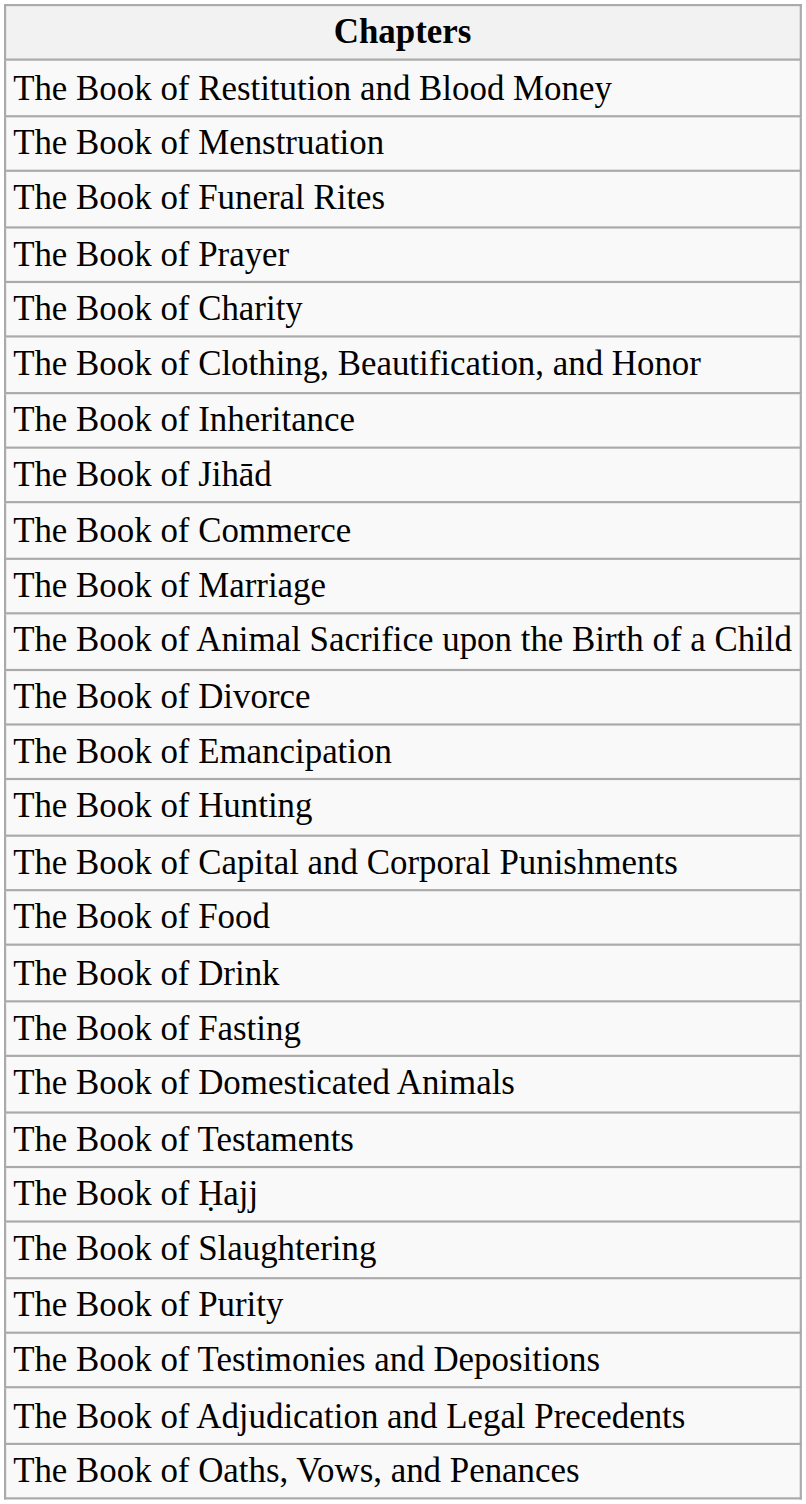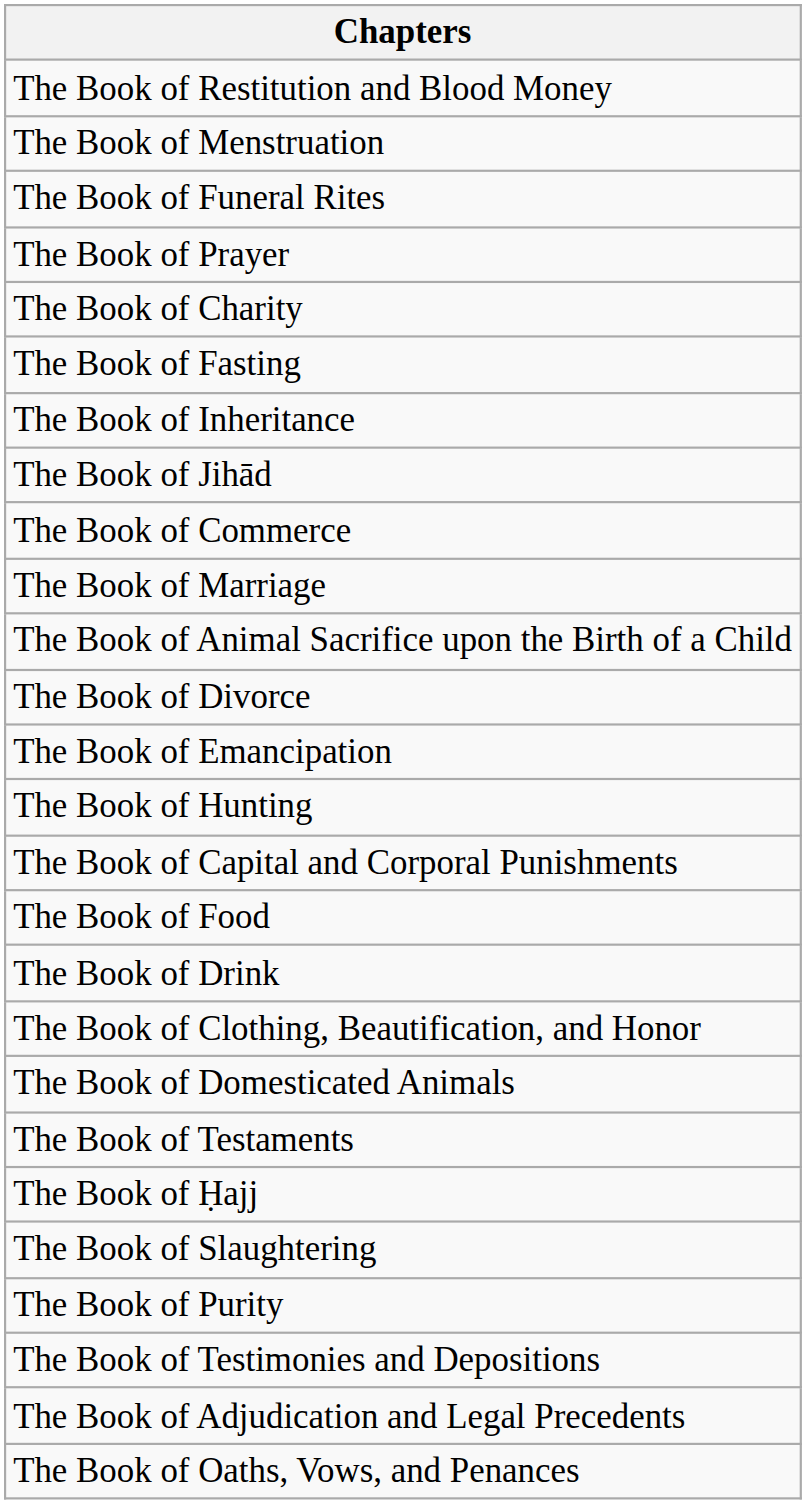(357, 364) The Book of Clothing, Beautification, and Honor -> (157, 364) The Book of Fasting
(157, 1027) The Book of Fasting -> (357, 1027) The Book of Clothing, Beautification, and Honor
